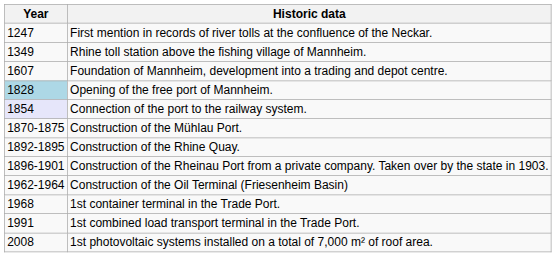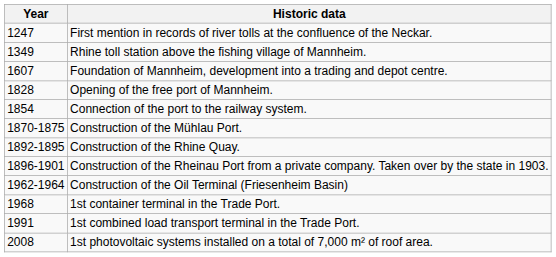(20, 90) lightblue background -> (20, 90) no background
(20, 109) lavender background -> (20, 109) no background
